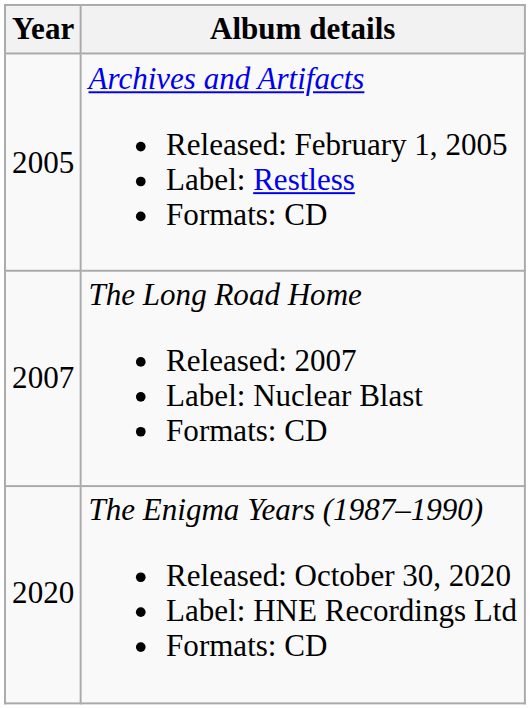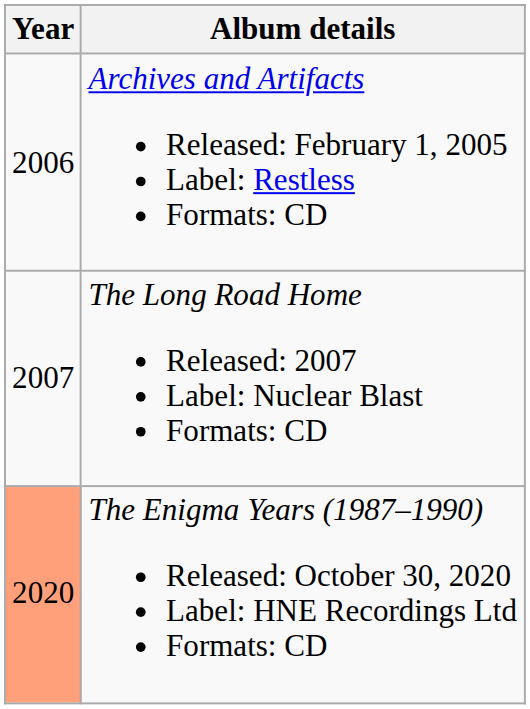(43, 161) 2005 -> (43, 161) 2006
(43, 593) no background -> (43, 593) lightsalmon background
